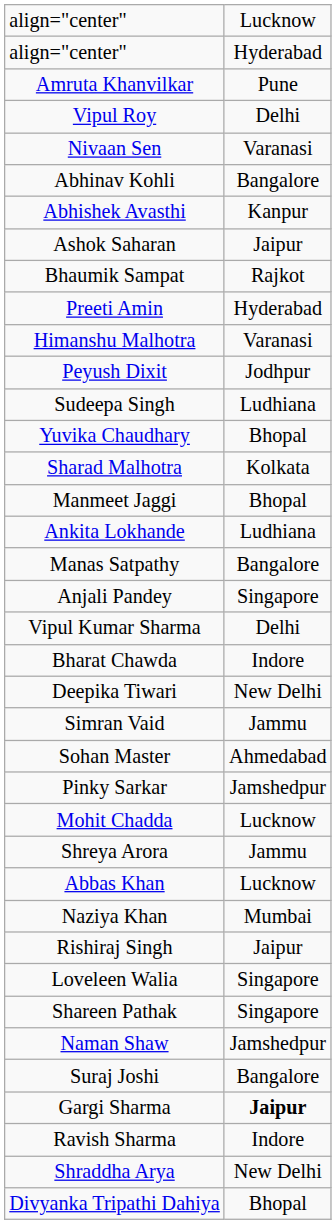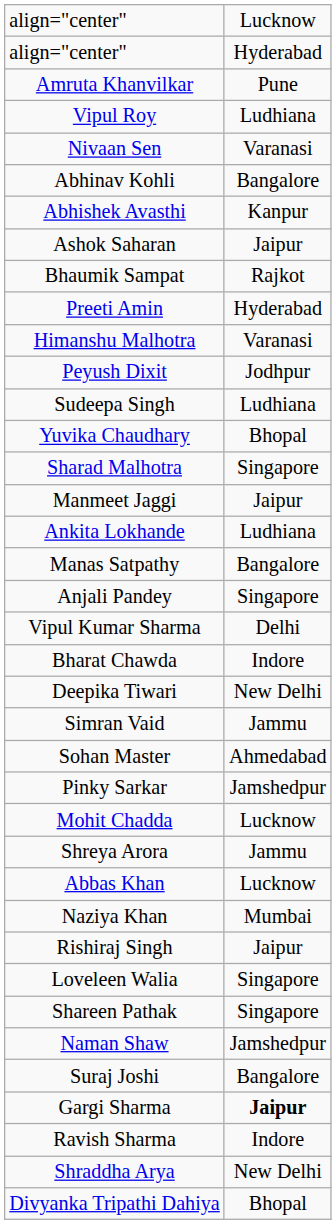(278, 116) Delhi -> (278, 116) Ludhiana
(278, 468) Kolkata -> (278, 468) Singapore
(278, 500) Bhopal -> (278, 500) Jaipur
